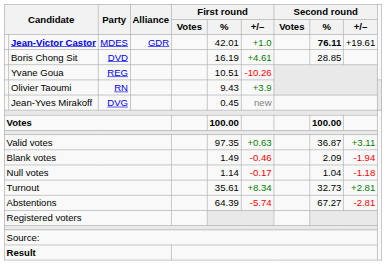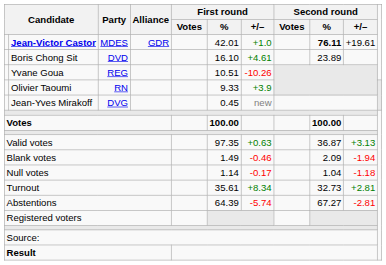(227, 58) 16.19 -> (227, 58) 16.10
(329, 58) 28.85 -> (329, 58) 23.89
(230, 88) 9.43 -> (230, 88) 9.33
(364, 142) +3.11 -> (363, 142) +3.13
